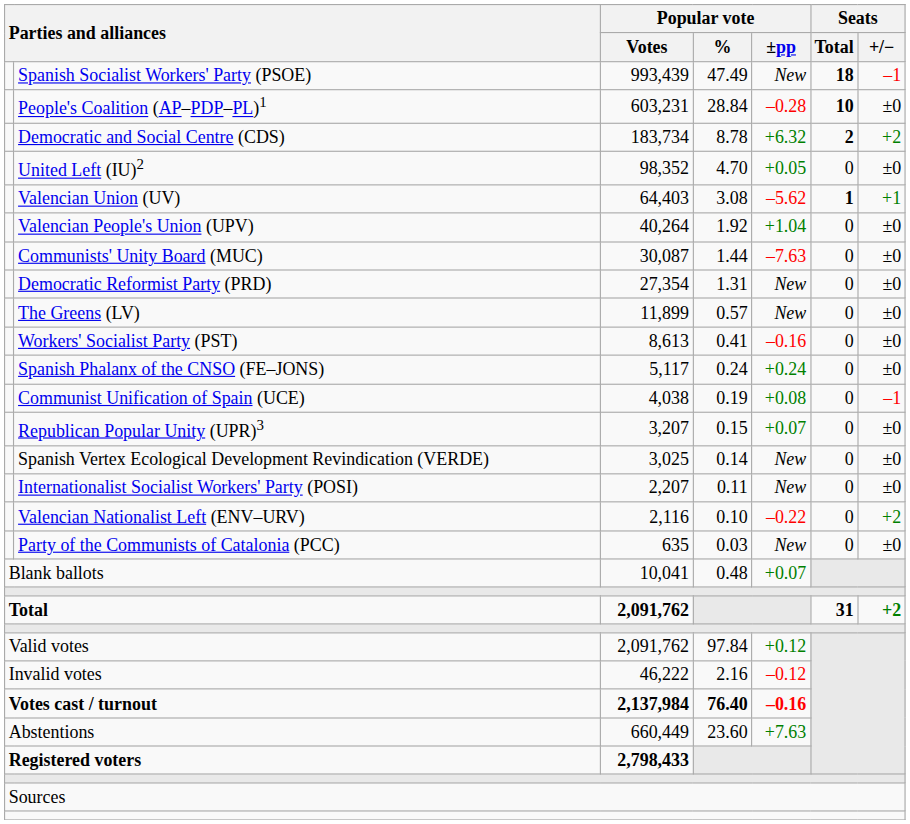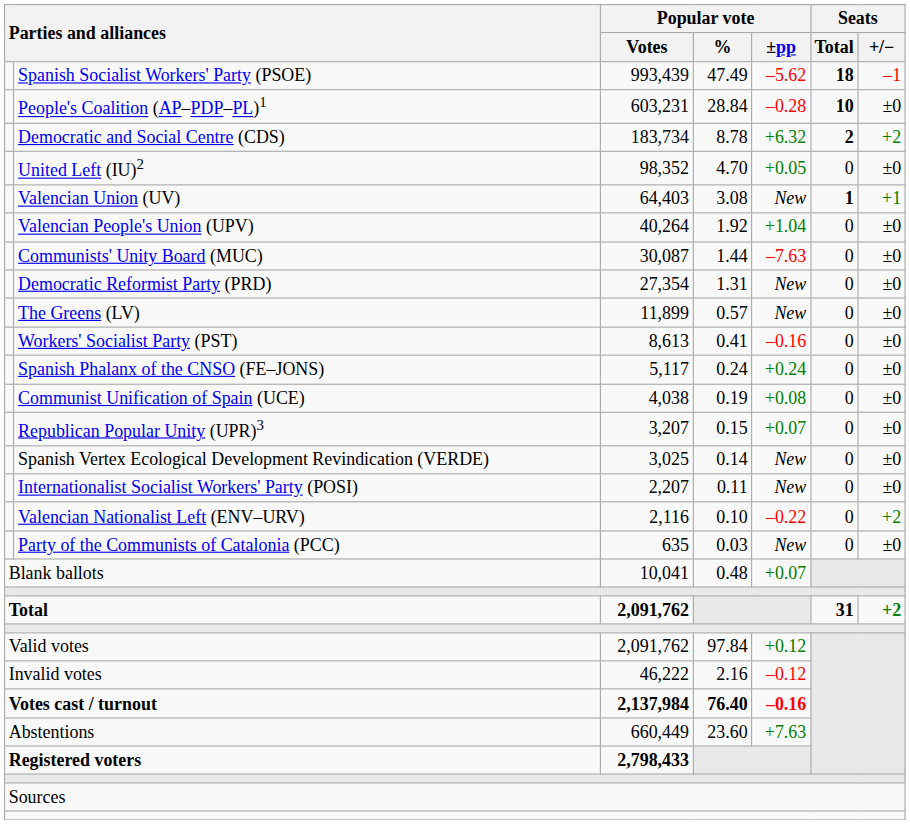(790, 75) New -> (786, 75) –5.62
(786, 198) –5.62 -> (790, 198) New
(892, 397) –1 -> (892, 397) ±0
